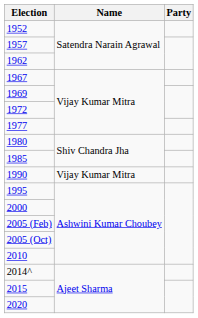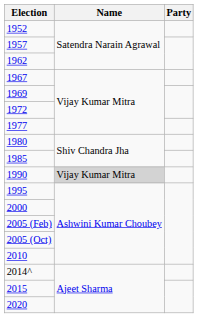(96, 175) no background -> (96, 175) lightgrey background
